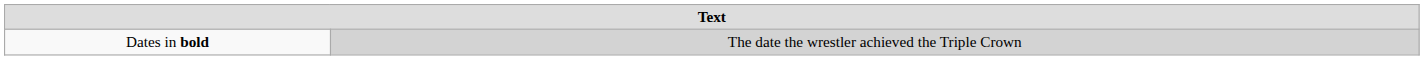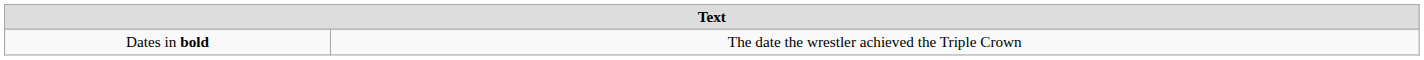(875, 41) lightgrey background -> (875, 41) no background
